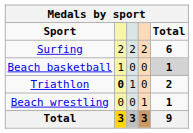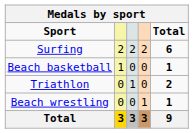(169, 67) lightgrey background -> (169, 67) no background
(121, 84) bold -> (121, 84) normal
